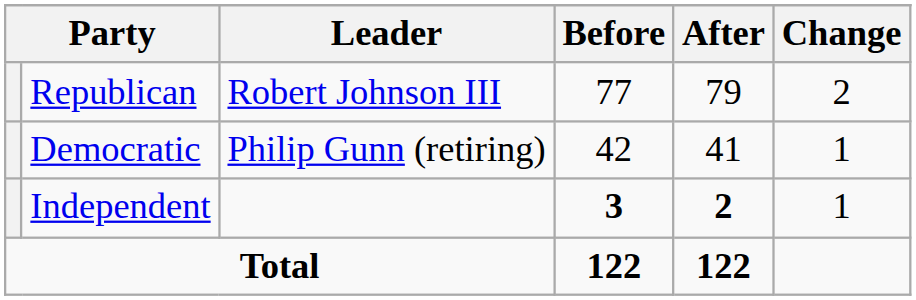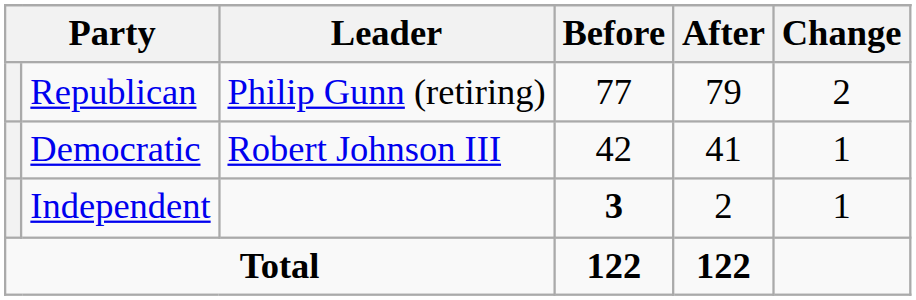(364, 91) Robert Johnson III -> (387, 91) Philip Gunn (retiring)
(387, 149) Philip Gunn (retiring) -> (364, 149) Robert Johnson III
(723, 206) bold -> (723, 206) normal
